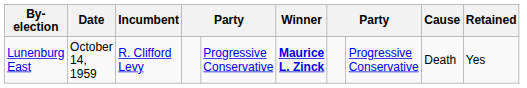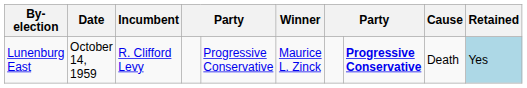(302, 60) bold -> (300, 60) normal
(384, 60) normal -> (384, 60) bold
(476, 60) no background -> (478, 60) lightblue background
